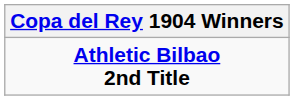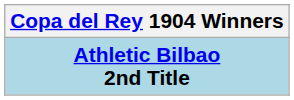(147, 66) no background -> (147, 66) lightblue background
